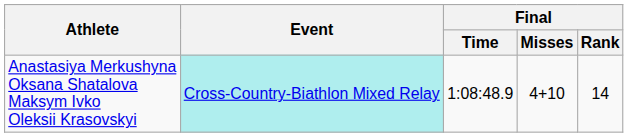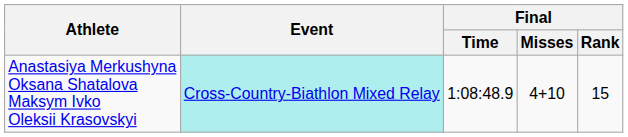(600, 94) 14 -> (600, 94) 15
